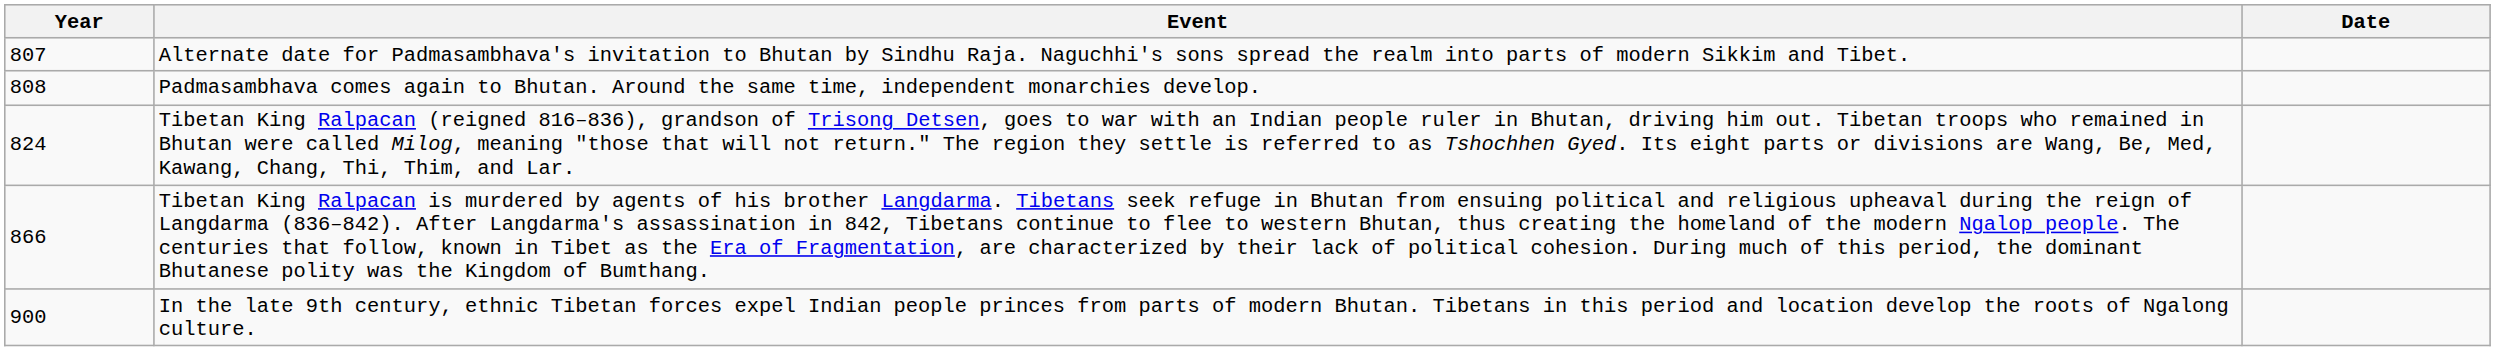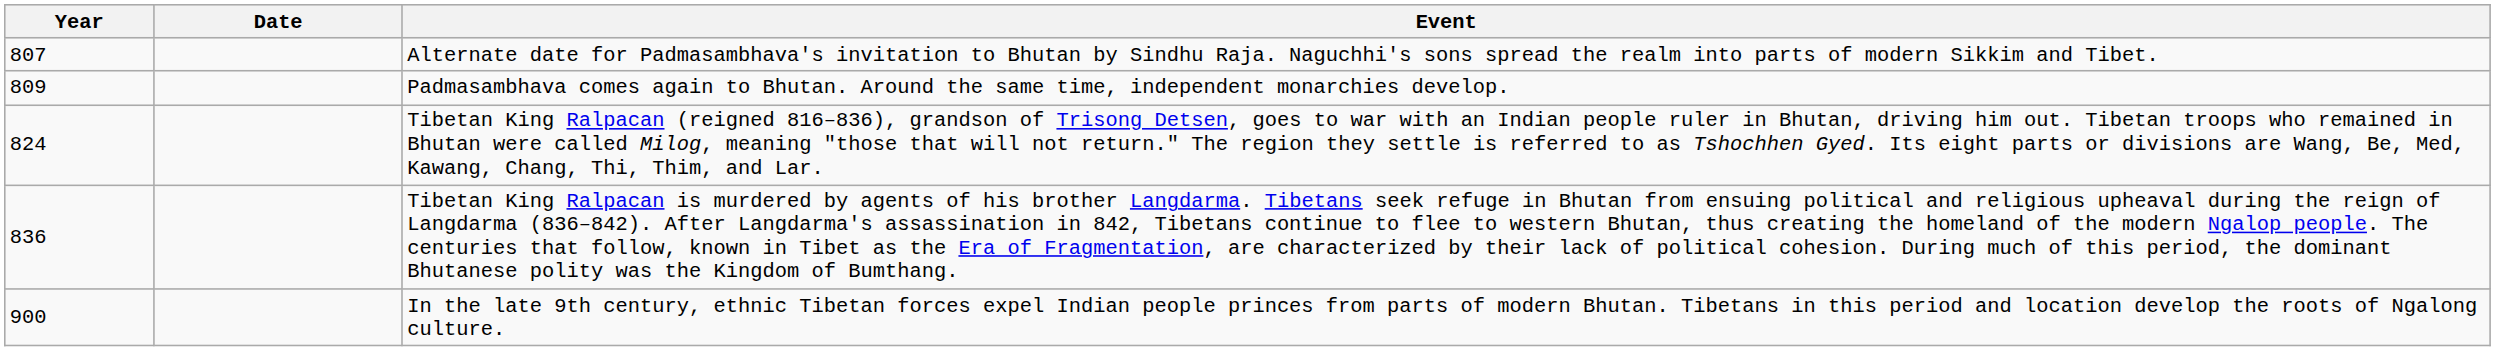columns swapped: (2366, 21) <-> (1198, 21)
(28, 88) 808 -> (28, 88) 809
(28, 237) 866 -> (28, 237) 836
